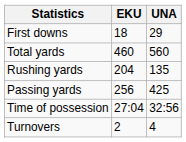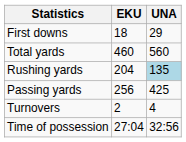(159, 71) no background -> (159, 71) lightblue background
rows swapped: (34, 127) <-> (58, 108)
